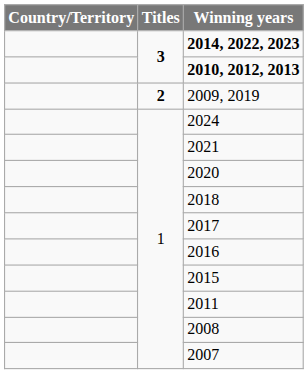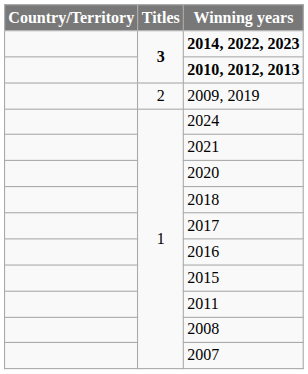(161, 95) bold -> (161, 95) normal
